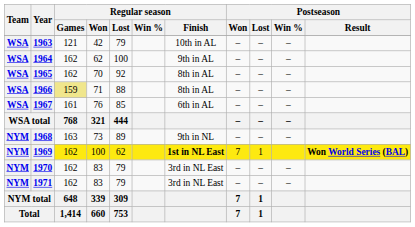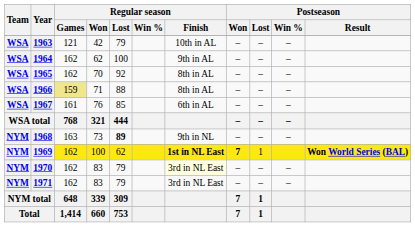(121, 136) normal -> (121, 136) bold
(238, 152) normal -> (238, 152) bold
(196, 167) no background -> (196, 167) lightyellow background
